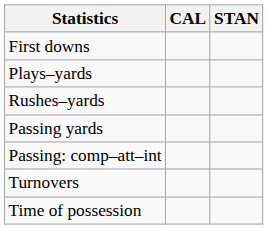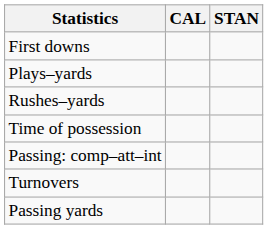rows swapped: (56, 128) <-> (75, 210)
